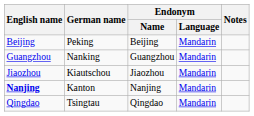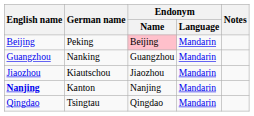(144, 42) no background -> (144, 42) pink background
